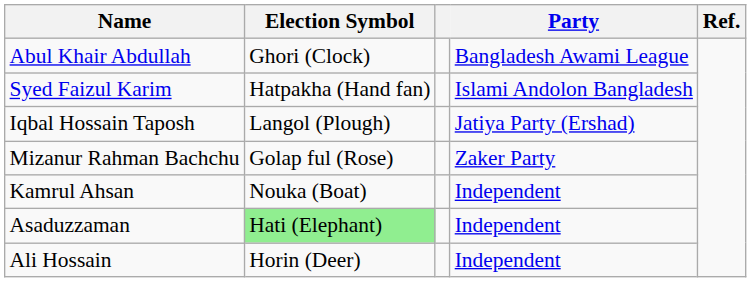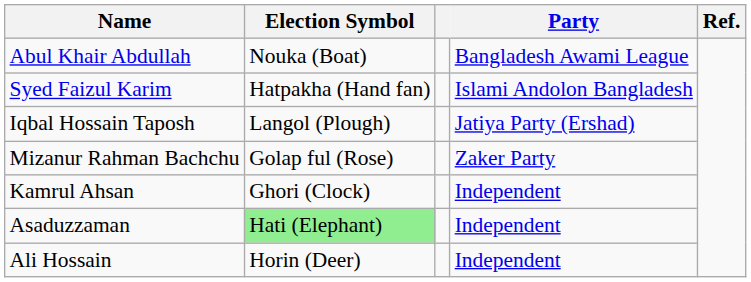(310, 55) Ghori (Clock) -> (308, 55) Nouka (Boat)
(308, 191) Nouka (Boat) -> (310, 191) Ghori (Clock)
